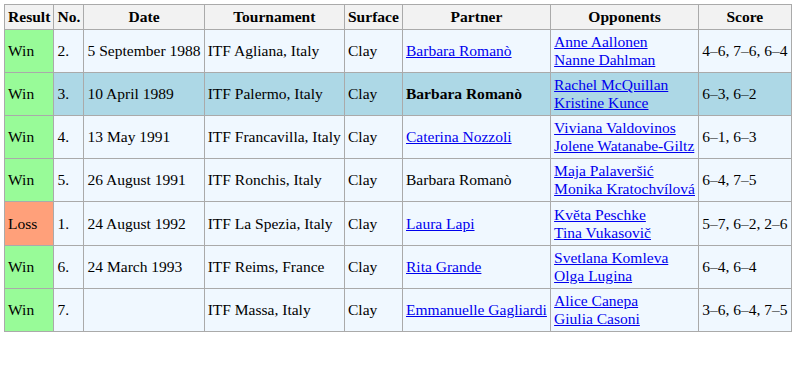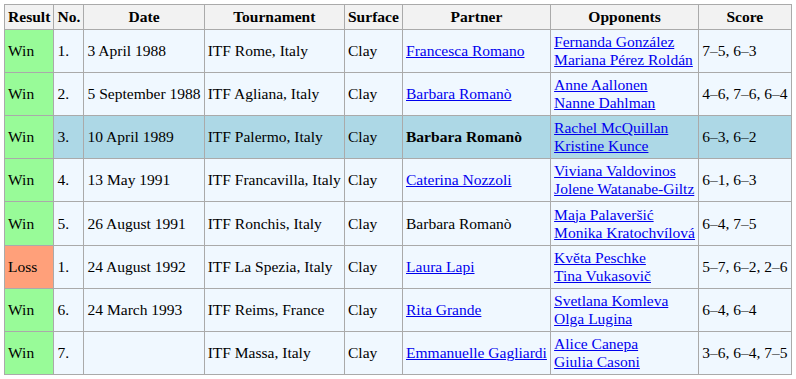+ row: (127, 50)
